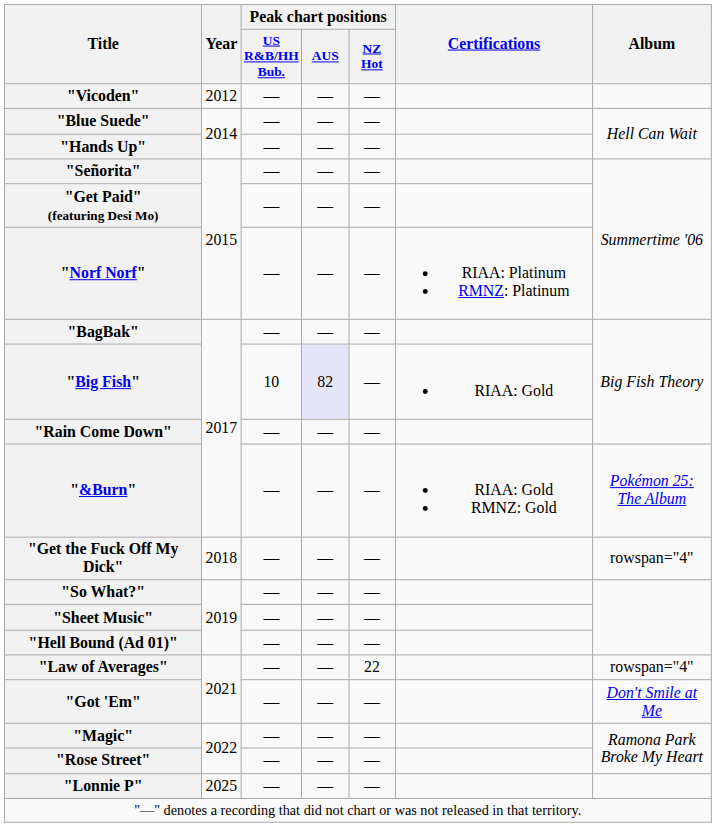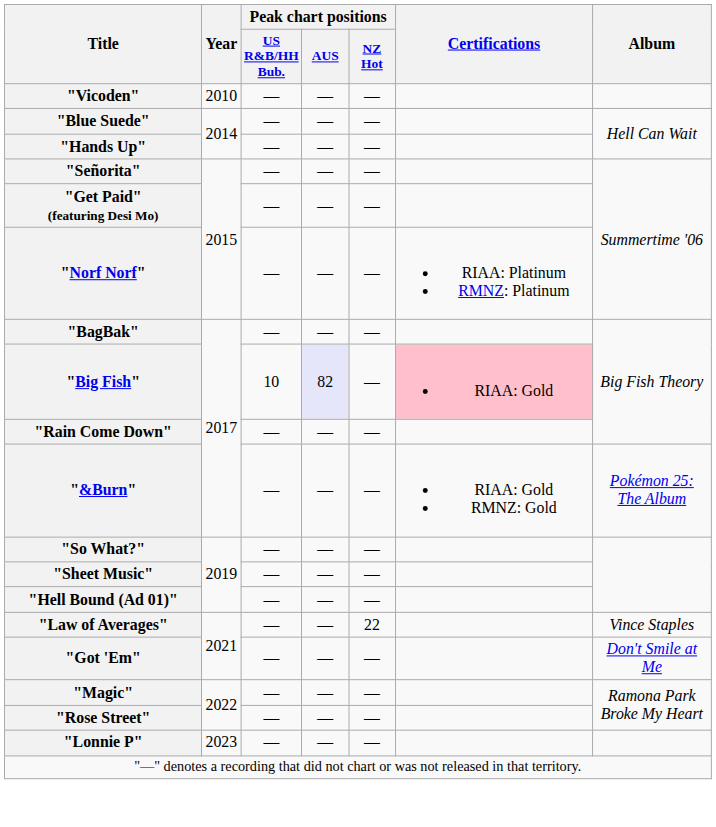(221, 96) 2012 -> (221, 96) 2010
(494, 391) no background -> (494, 391) pink background
- row: (103, 558)
(652, 667) rowspan="4" -> (652, 624) Vince Staples
(221, 785) 2025 -> (221, 742) 2023
